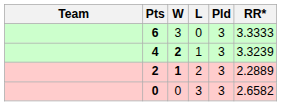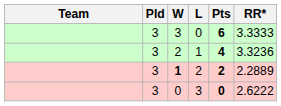columns swapped: (221, 14) <-> (155, 14)
(178, 52) bold -> (178, 52) normal
(255, 52) 3.3239 -> (255, 52) 3.3236
(255, 91) 2.6582 -> (255, 91) 2.6222
